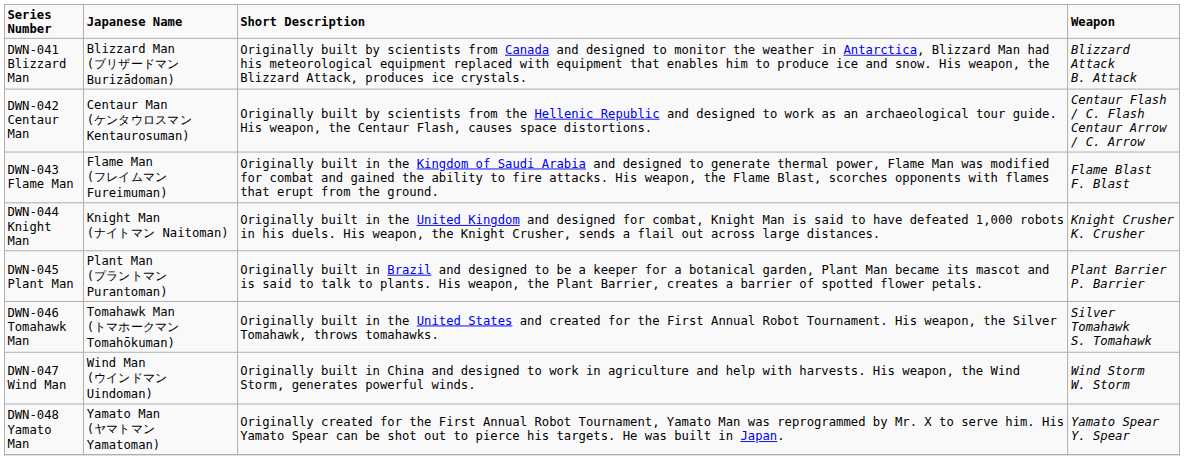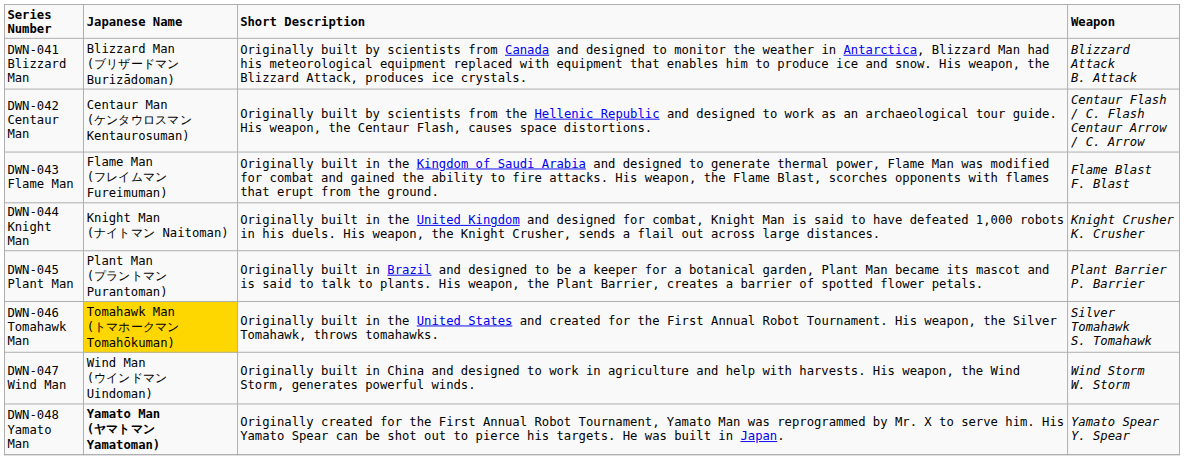(133, 327) no background -> (133, 327) gold background
(123, 429) normal -> (123, 429) bold
